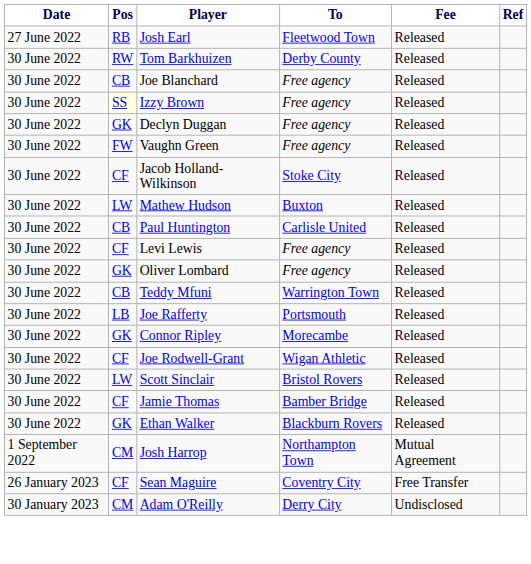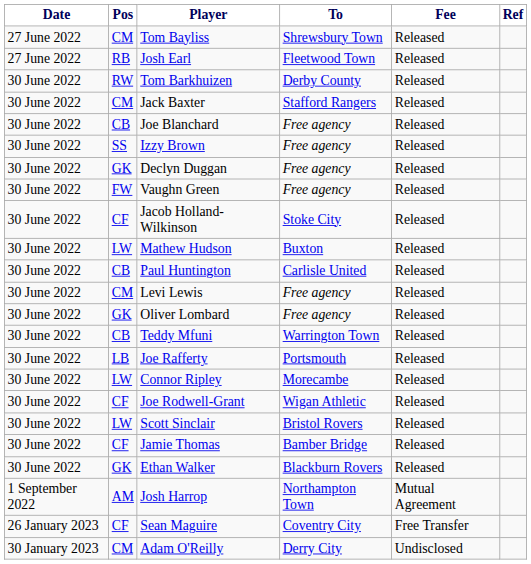+ row: (175, 37)
+ row: (173, 102)
(120, 102) lightyellow background -> (119, 146) no background
(120, 249) CF -> (122, 292) CM
(122, 336) GK -> (122, 380) LW
(123, 453) CM -> (123, 496) AM
